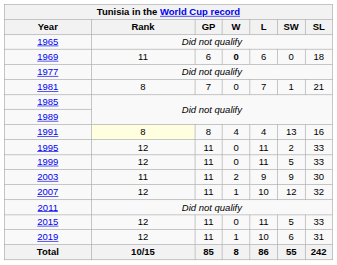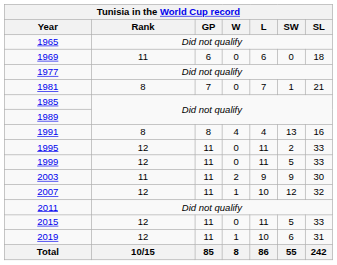(236, 57) bold -> (236, 57) normal
(143, 132) lightyellow background -> (143, 132) no background
